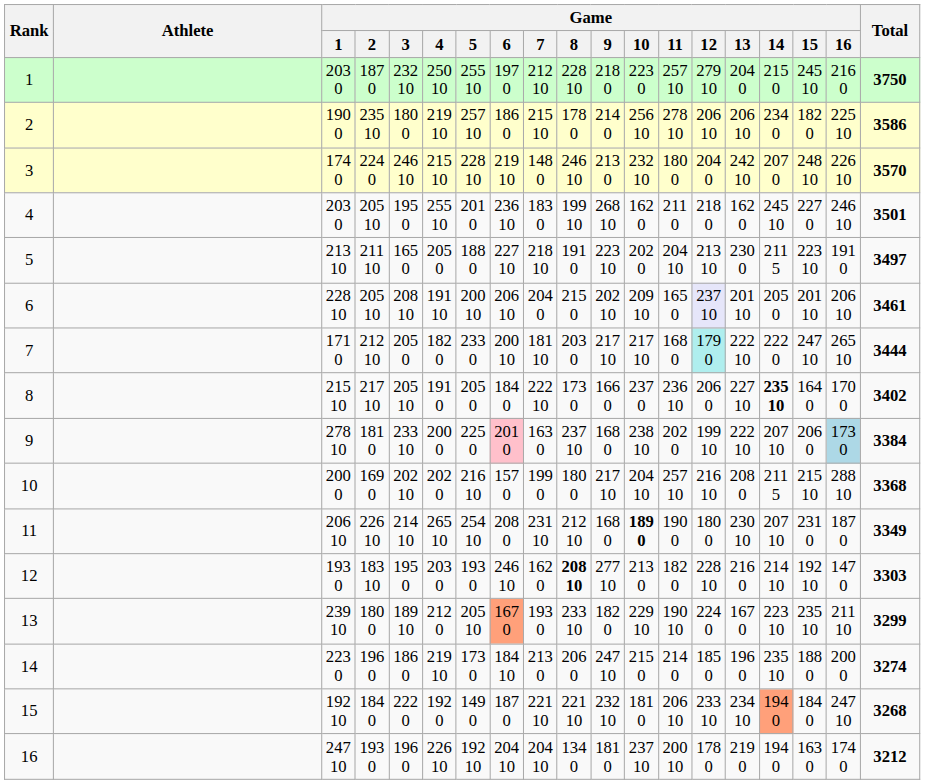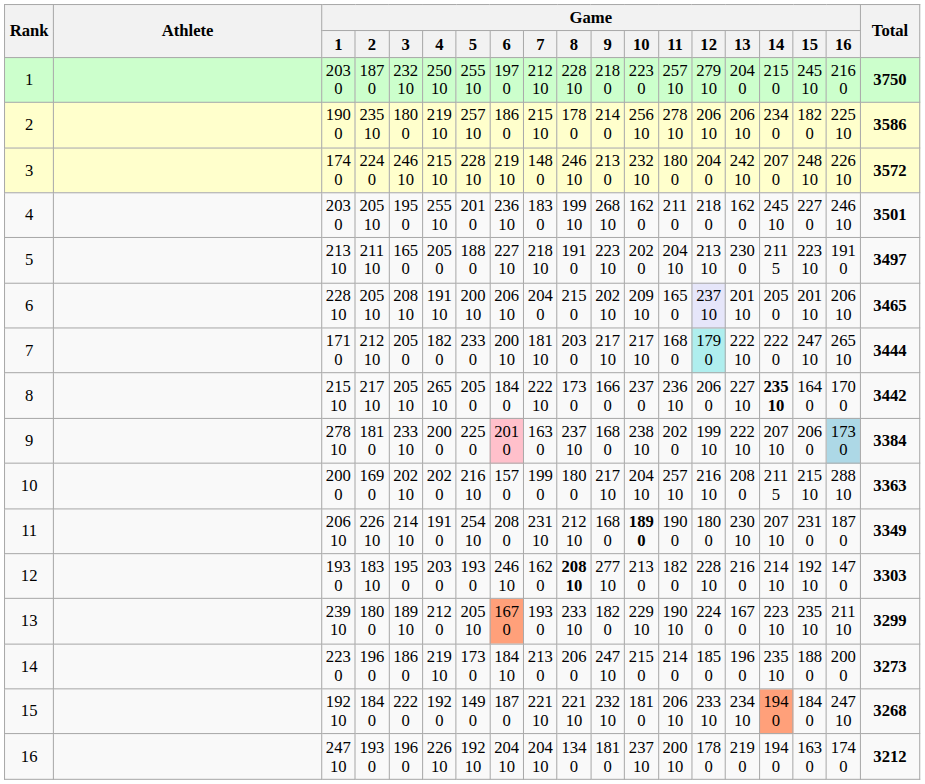(890, 170) 3570 -> (890, 170) 3572
(890, 305) 3461 -> (890, 305) 3465
(439, 395) 191 0 -> (439, 395) 265 10
(890, 395) 3402 -> (890, 395) 3442
(890, 485) 3368 -> (890, 485) 3363
(439, 530) 265 10 -> (439, 530) 191 0
(890, 666) 3274 -> (890, 666) 3273
